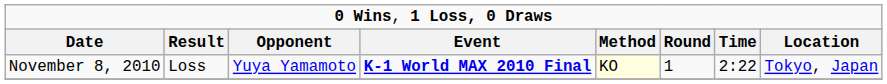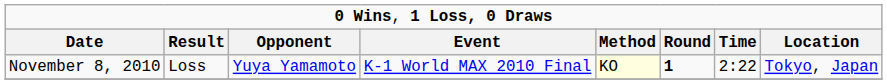(478, 67) bold -> (478, 67) normal
(668, 67) normal -> (668, 67) bold
